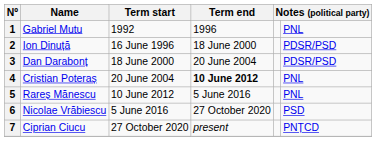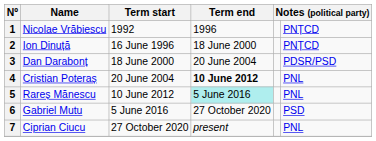(53, 29) Gabriel Mutu -> (65, 29) Nicolae Vrăbiescu
(293, 29) PNL -> (301, 29) PNȚCD
(310, 45) PDSR/PSD -> (301, 45) PNȚCD
(222, 95) no background -> (222, 95) paleturquoise background
(65, 111) Nicolae Vrăbiescu -> (53, 111) Gabriel Mutu
(301, 128) PNȚCD -> (293, 128) PNL
